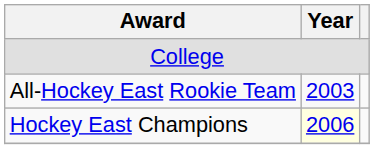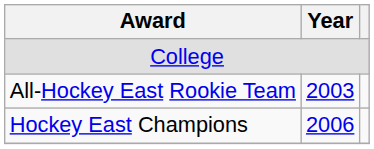(330, 125) lightyellow background -> (330, 125) no background
